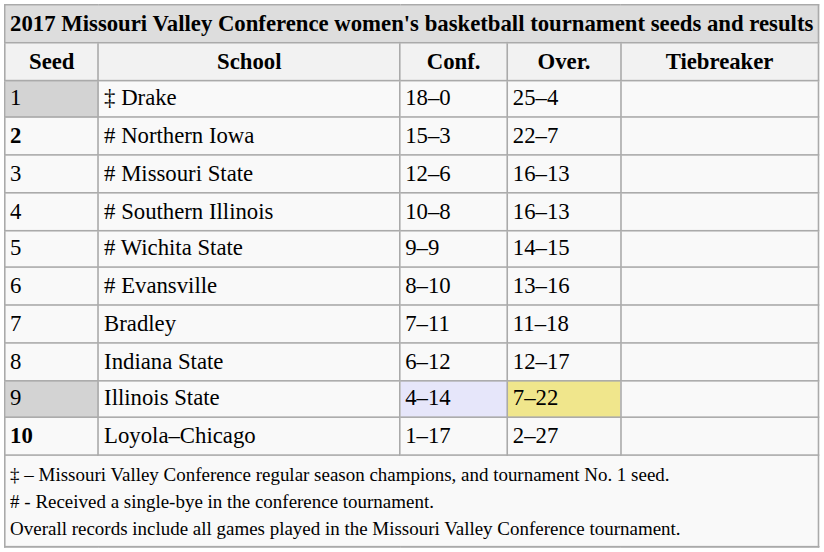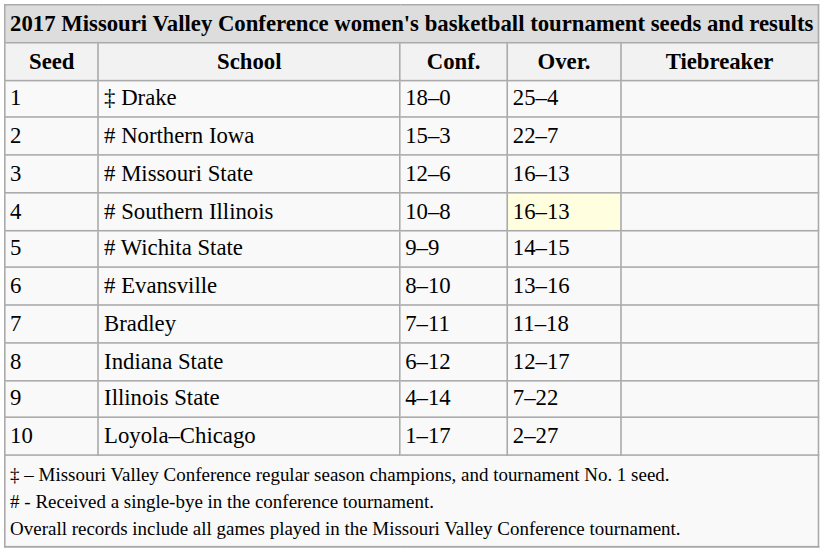(16, 98) lightgrey background -> (16, 98) no background
(16, 136) bold -> (16, 136) normal
(541, 211) no background -> (541, 211) lightyellow background
(16, 398) lightgrey background -> (16, 398) no background
(428, 398) lavender background -> (428, 398) no background
(536, 398) khaki background -> (536, 398) no background
(21, 436) bold -> (21, 436) normal
